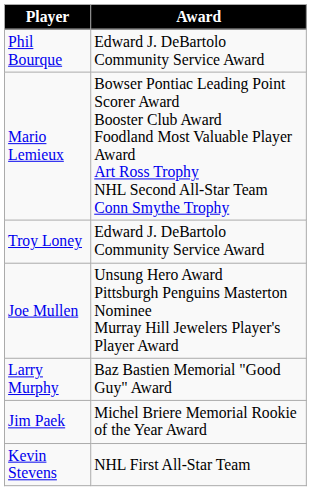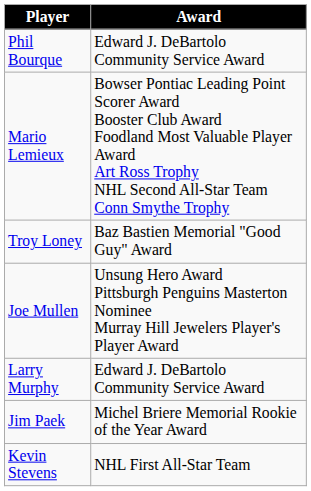(179, 241) Edward J. DeBartolo Community Service Award -> (187, 241) Baz Bastien Memorial "Good Guy" Award
(187, 379) Baz Bastien Memorial "Good Guy" Award -> (179, 379) Edward J. DeBartolo Community Service Award
